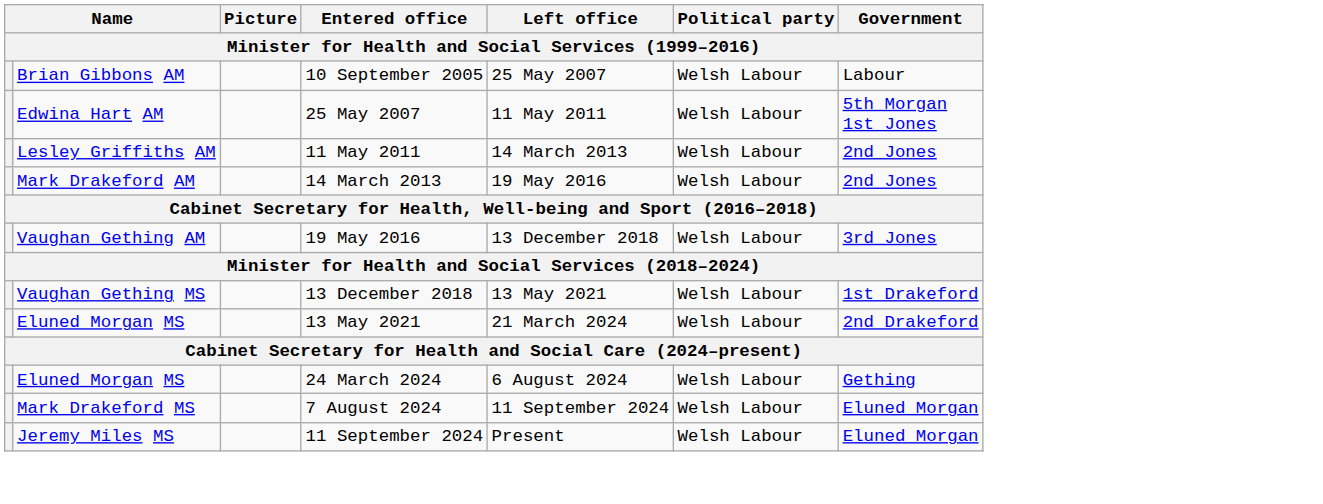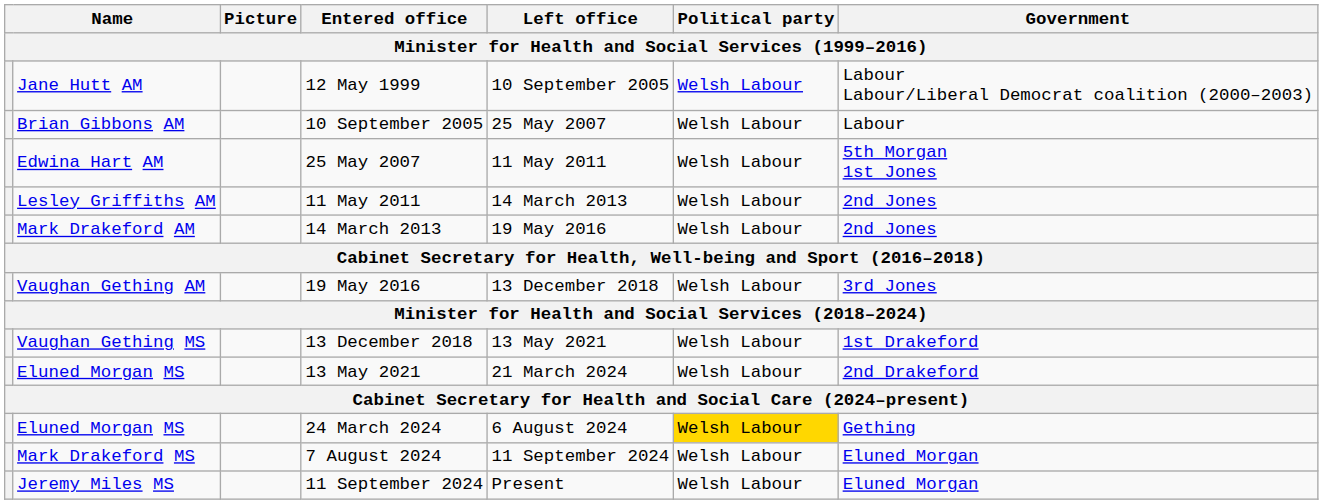+ row: (363, 86)
(740, 380) no background -> (740, 428) gold background
